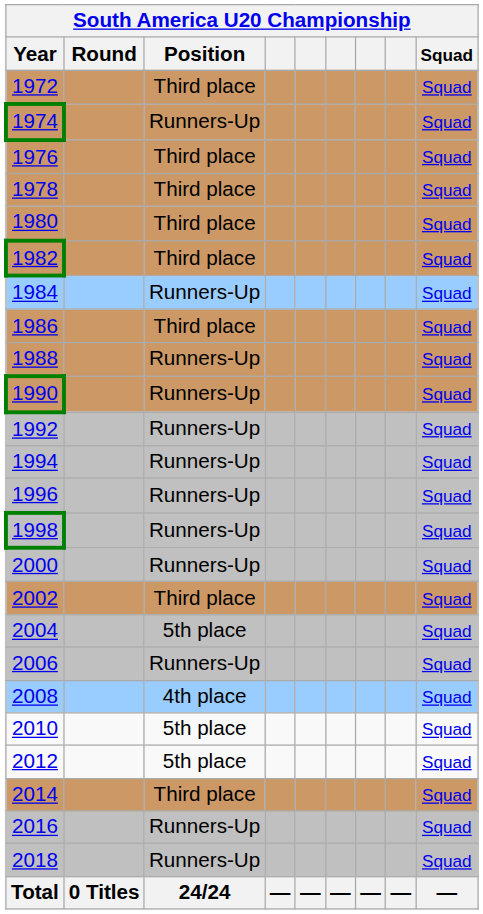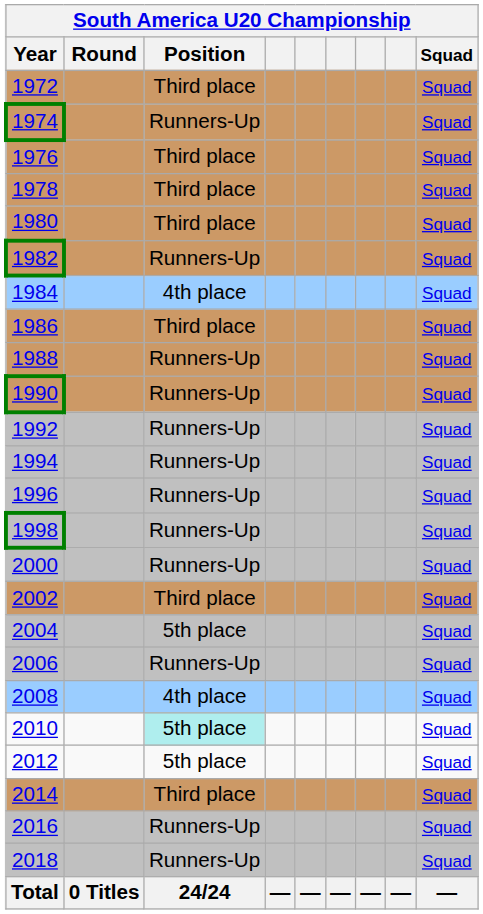(205, 257) Third place -> (205, 257) Runners-Up
(205, 292) Runners-Up -> (205, 292) 4th place
(205, 728) no background -> (205, 728) paleturquoise background
